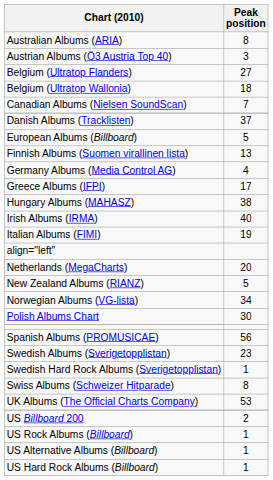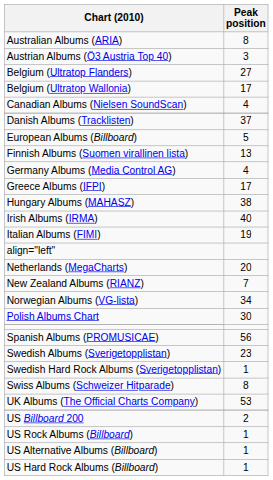(246, 89) 18 -> (246, 89) 17
(246, 105) 7 -> (246, 105) 4
(246, 283) 5 -> (246, 283) 7
